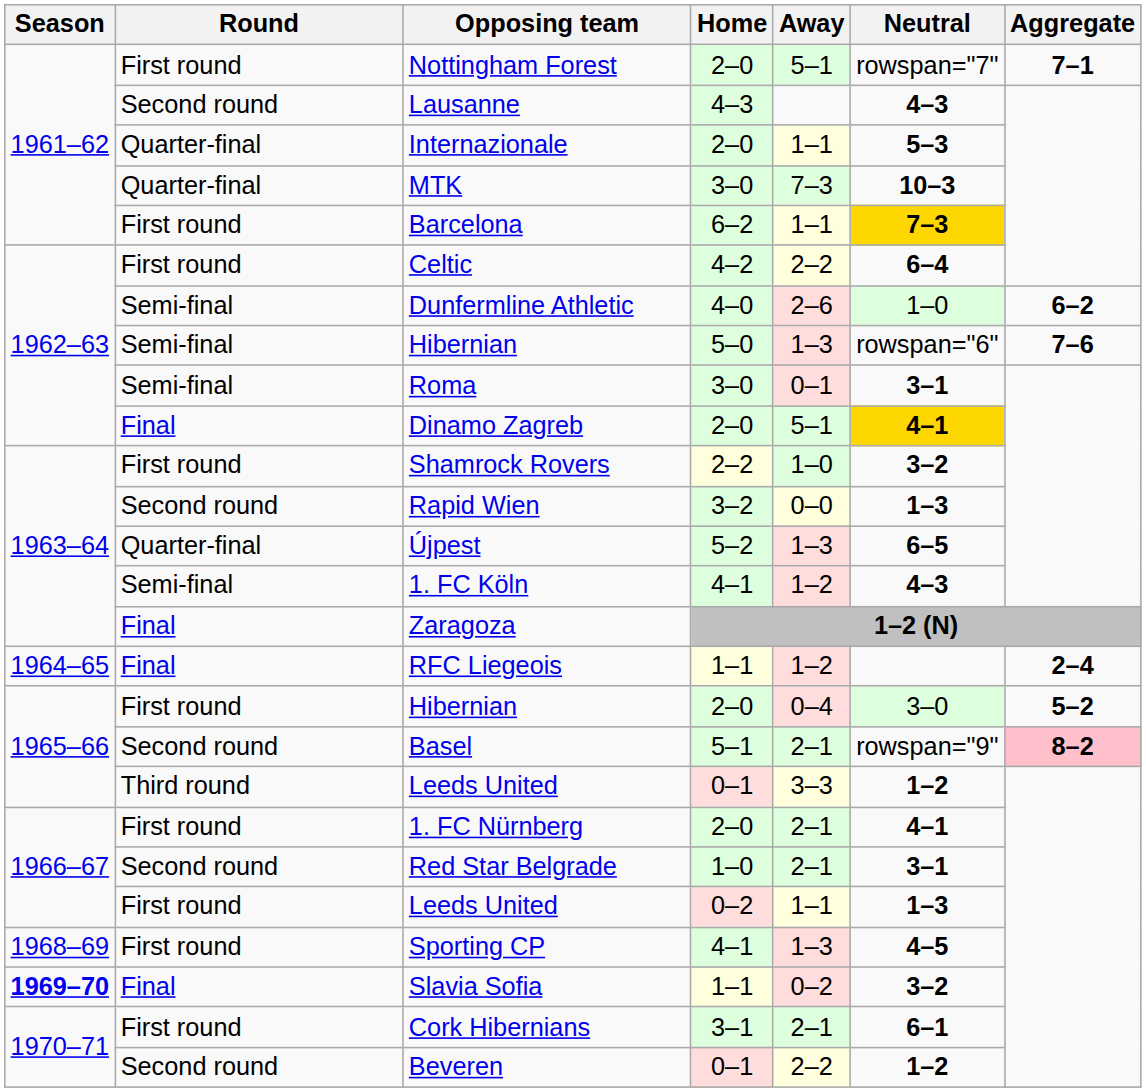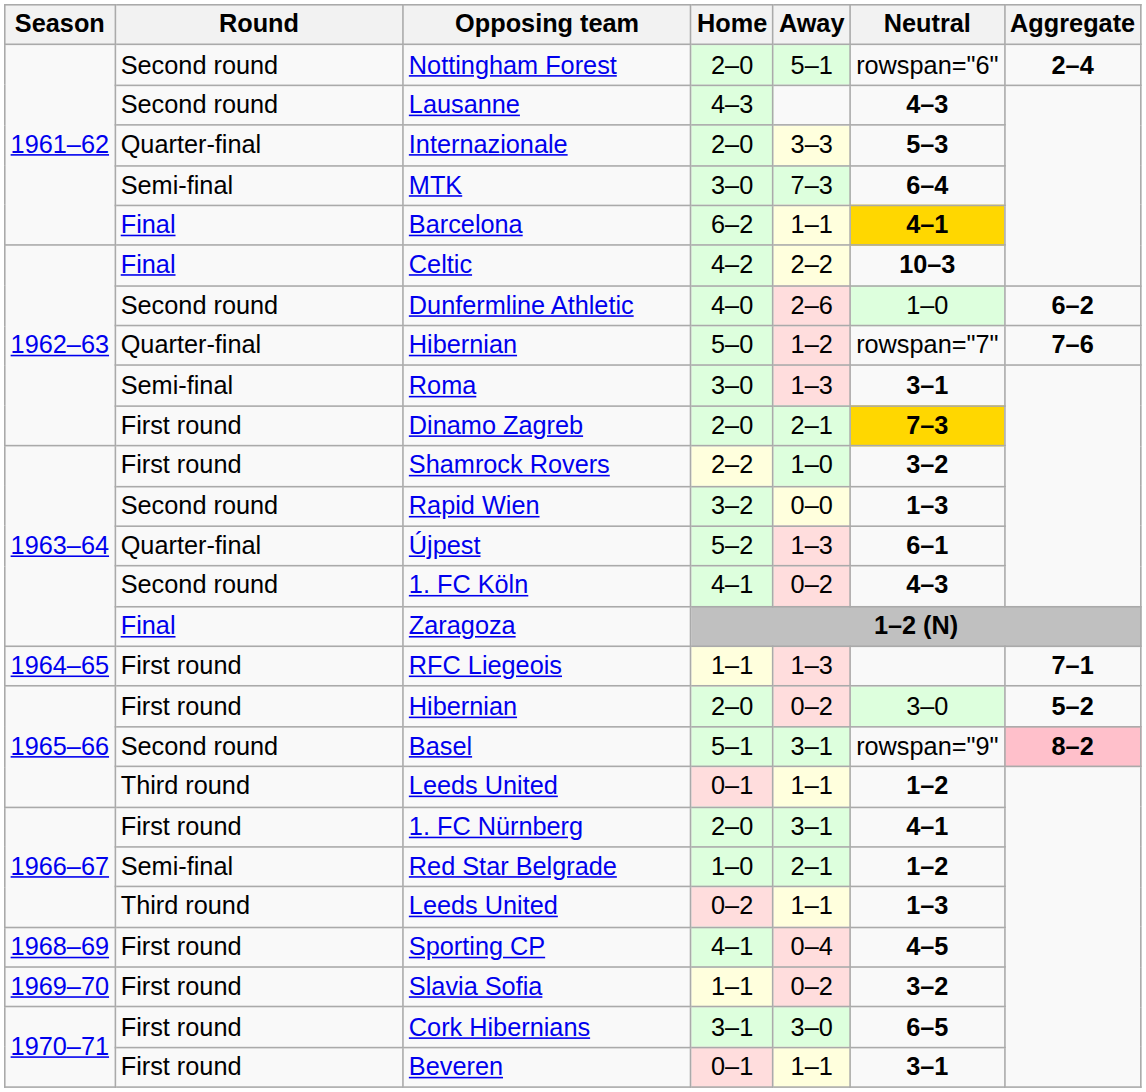(181, 64) First round -> (199, 64) Second round
(927, 64) rowspan="7" -> (927, 64) rowspan="6"
(1073, 64) 7–1 -> (1073, 64) 2–4
(812, 144) 1–1 -> (812, 144) 3–3
(191, 184) Quarter-final -> (177, 184) Semi-final
(927, 184) 10–3 -> (927, 184) 6–4
(181, 225) First round -> (148, 225) Final
(927, 225) 7–3 -> (927, 225) 4–1
(181, 265) First round -> (148, 265) Final
(927, 265) 6–4 -> (927, 265) 10–3
(177, 305) Semi-final -> (199, 305) Second round
(177, 345) Semi-final -> (191, 345) Quarter-final
(812, 345) 1–3 -> (812, 345) 1–2
(927, 345) rowspan="6" -> (927, 345) rowspan="7"
(812, 385) 0–1 -> (812, 385) 1–3
(148, 425) Final -> (181, 425) First round
(812, 425) 5–1 -> (812, 425) 2–1
(927, 425) 4–1 -> (927, 425) 7–3
(927, 545) 6–5 -> (927, 545) 6–1
(177, 585) Semi-final -> (199, 585) Second round
(812, 585) 1–2 -> (812, 585) 0–2
(148, 666) Final -> (181, 666) First round
(812, 666) 1–2 -> (812, 666) 1–3
(1073, 666) 2–4 -> (1073, 666) 7–1
(812, 706) 0–4 -> (812, 706) 0–2
(812, 746) 2–1 -> (812, 746) 3–1
(812, 786) 3–3 -> (812, 786) 1–1
(812, 826) 2–1 -> (812, 826) 3–1
(199, 866) Second round -> (177, 866) Semi-final
(927, 866) 3–1 -> (927, 866) 1–2
(181, 906) First round -> (185, 906) Third round
(812, 946) 1–3 -> (812, 946) 0–4
(60, 986) bold -> (60, 986) normal
(148, 986) Final -> (181, 986) First round
(812, 1026) 2–1 -> (812, 1026) 3–0
(927, 1026) 6–1 -> (927, 1026) 6–5
(199, 1066) Second round -> (181, 1066) First round
(812, 1066) 2–2 -> (812, 1066) 1–1
(927, 1066) 1–2 -> (927, 1066) 3–1
